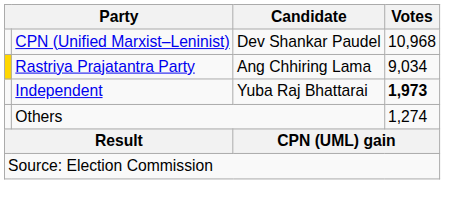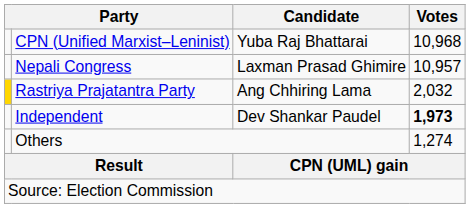(309, 41) Dev Shankar Paudel -> (302, 41) Yuba Raj Bhattarai
+ row: (73, 66)
(408, 66) 9,034 -> (433, 91) 2,032
(302, 91) Yuba Raj Bhattarai -> (309, 116) Dev Shankar Paudel
